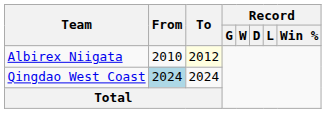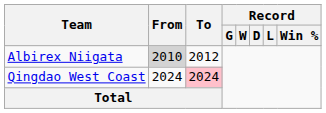(167, 56) no background -> (167, 56) lightgrey background
(204, 56) lightyellow background -> (204, 56) no background
(167, 77) lightblue background -> (167, 77) no background
(204, 77) no background -> (204, 77) pink background
